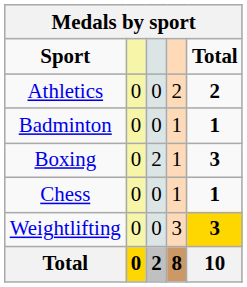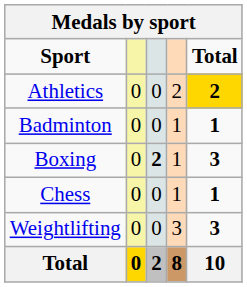(215, 90) no background -> (215, 90) gold background
(156, 159) normal -> (156, 159) bold
(215, 228) gold background -> (215, 228) no background
